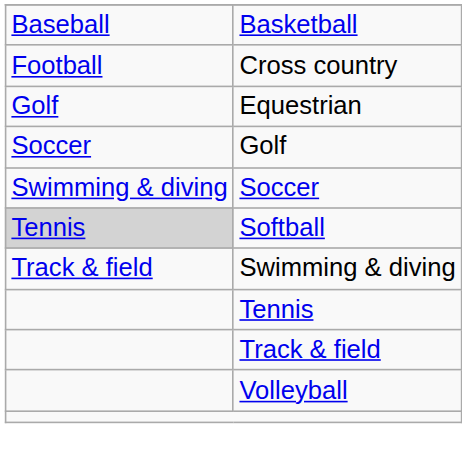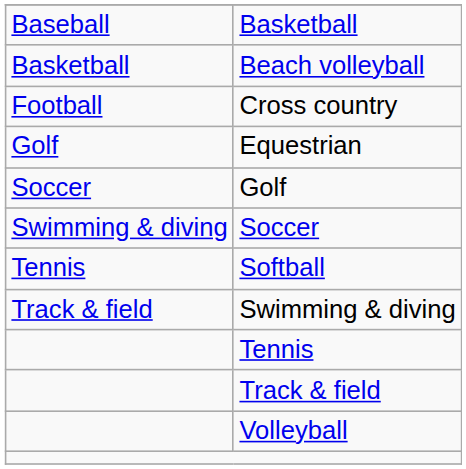+ row: (332, 65)
(48, 227) lightgrey background -> (48, 268) no background
